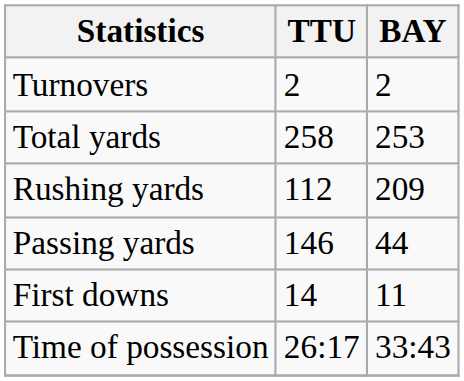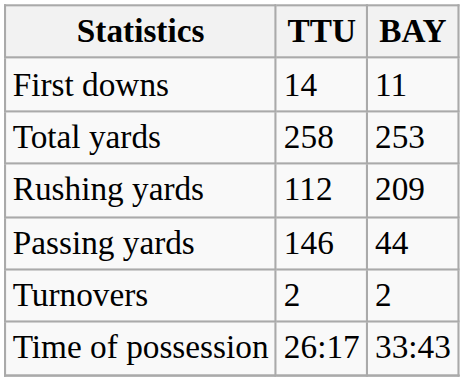rows swapped: (91, 295) <-> (81, 83)
